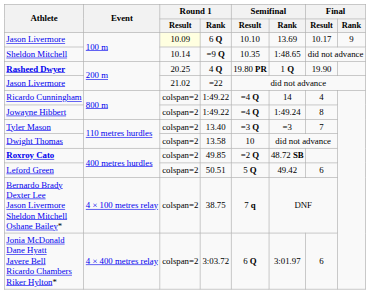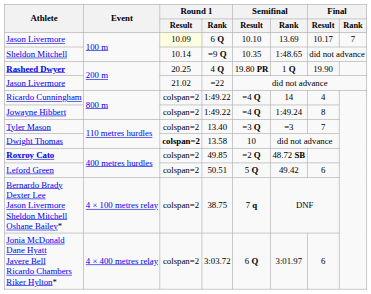(351, 40) 9 -> (353, 40) 7
(180, 141) normal -> (181, 141) bold
